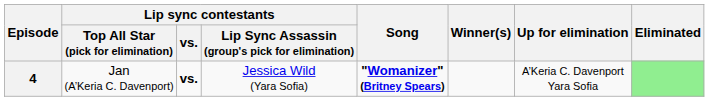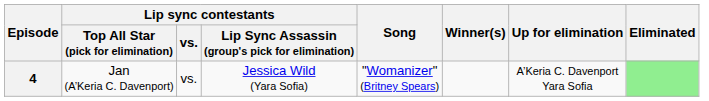(189, 78) bold -> (189, 78) normal
(402, 78) bold -> (400, 78) normal
